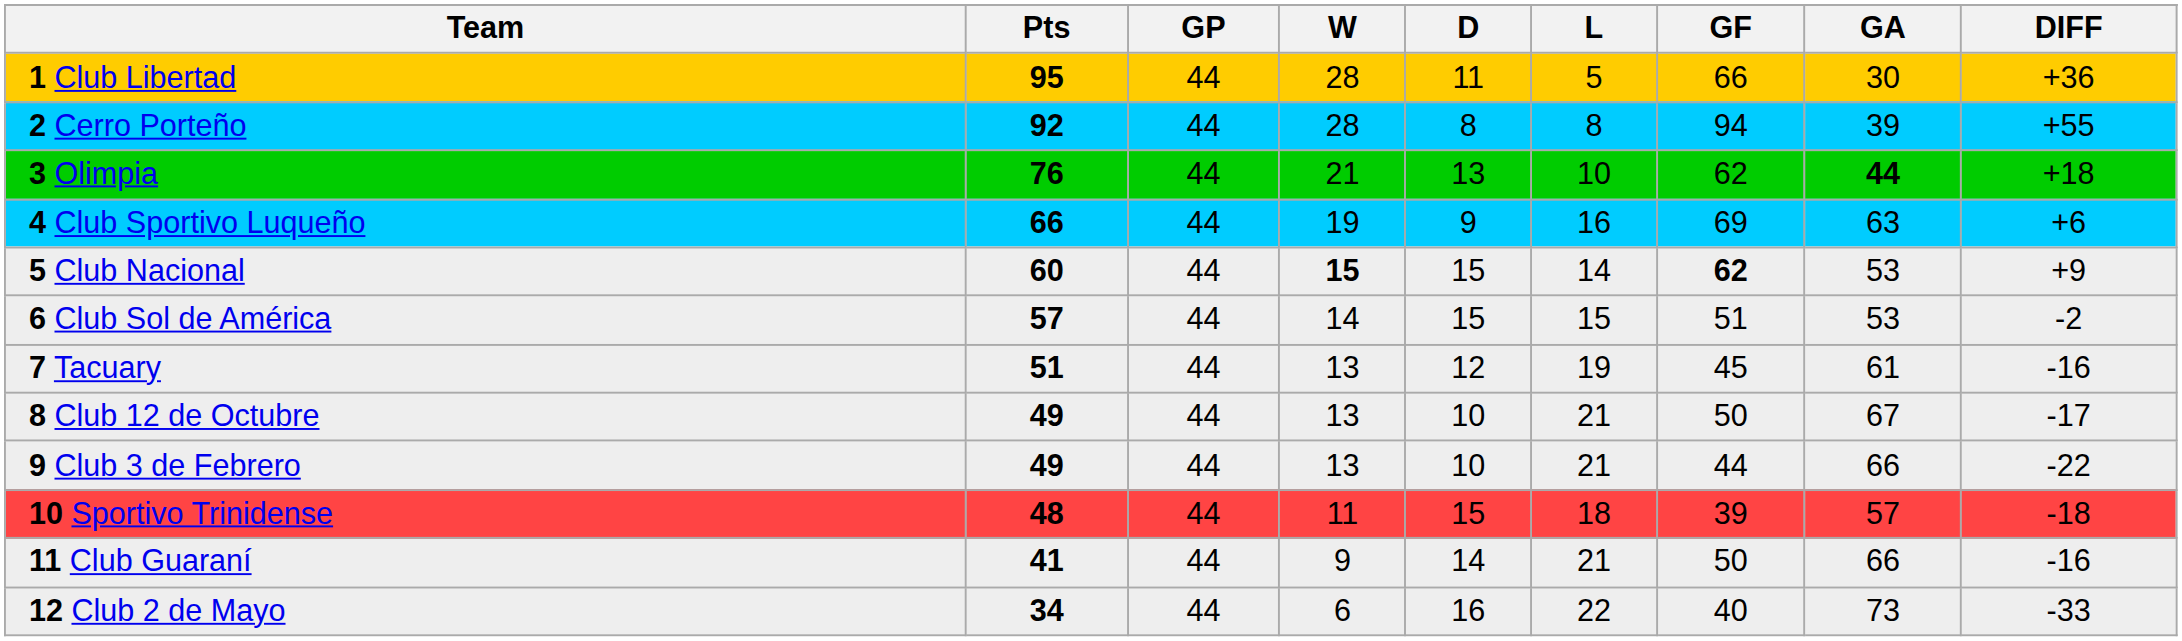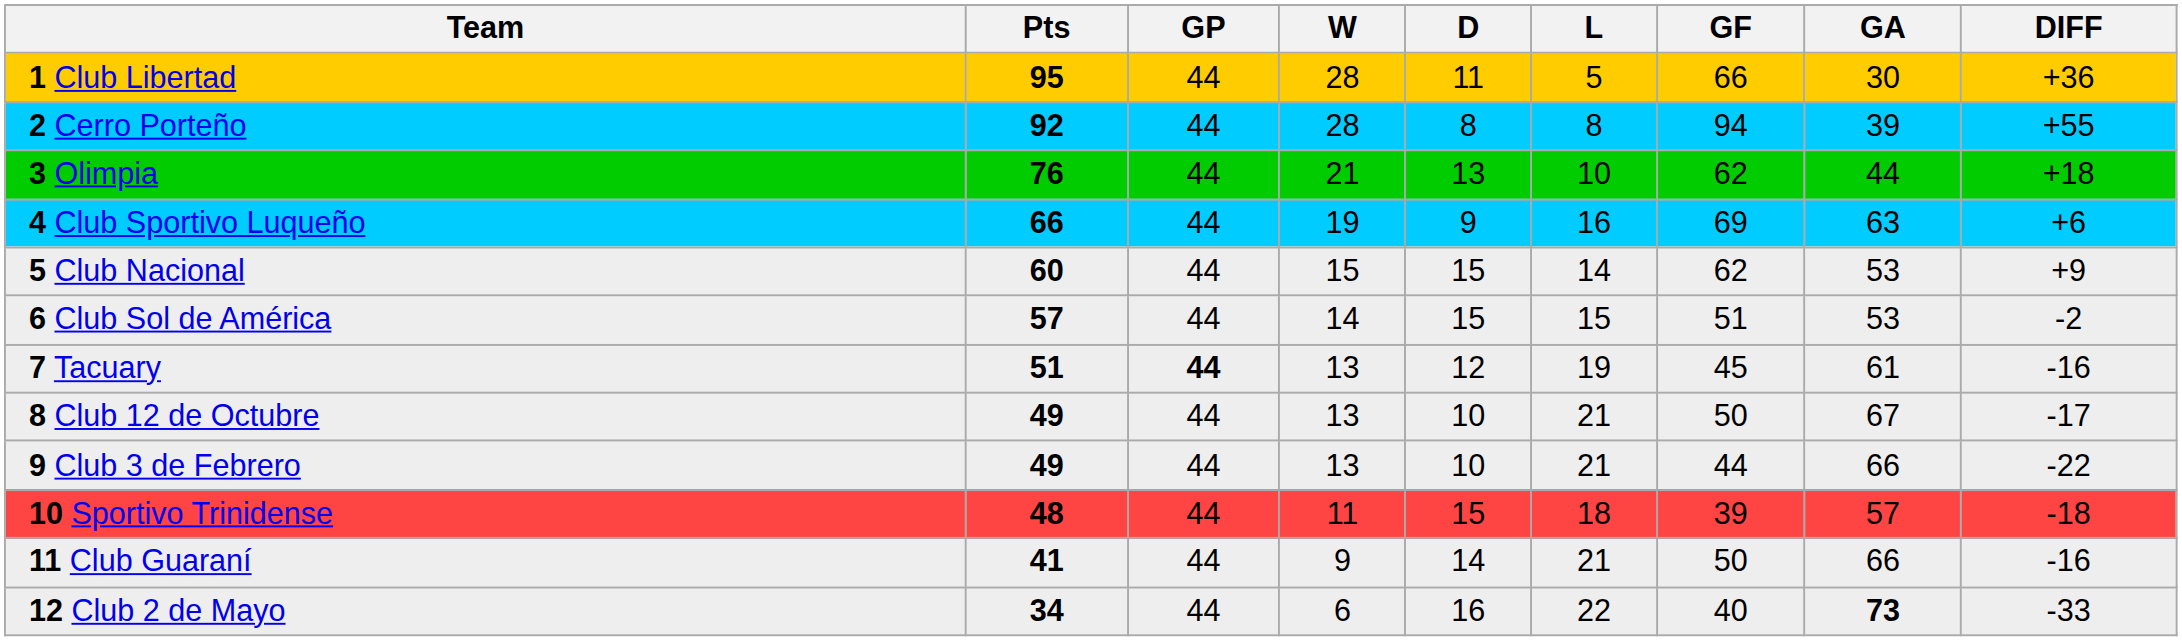(1883, 174) bold -> (1883, 174) normal
(1343, 271) bold -> (1343, 271) normal
(1731, 271) bold -> (1731, 271) normal
(1203, 367) normal -> (1203, 367) bold
(1883, 610) normal -> (1883, 610) bold
